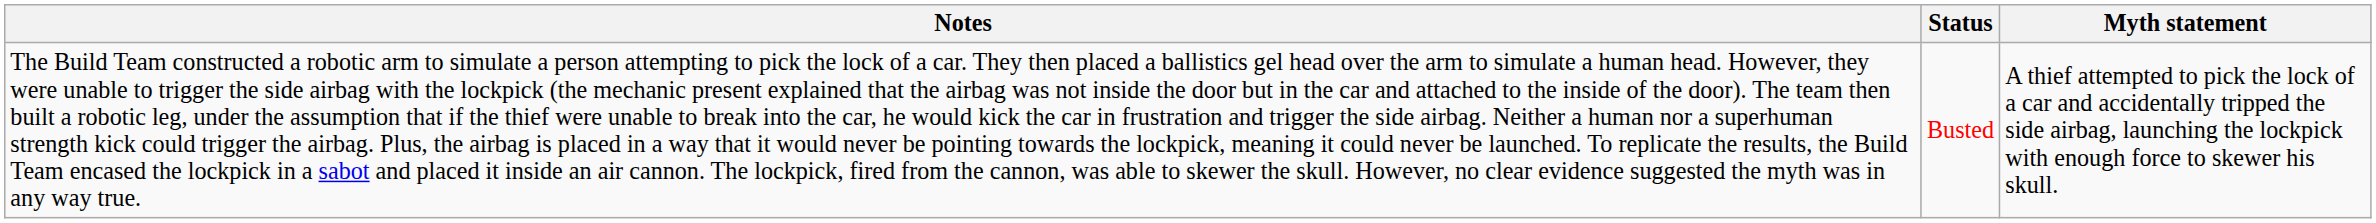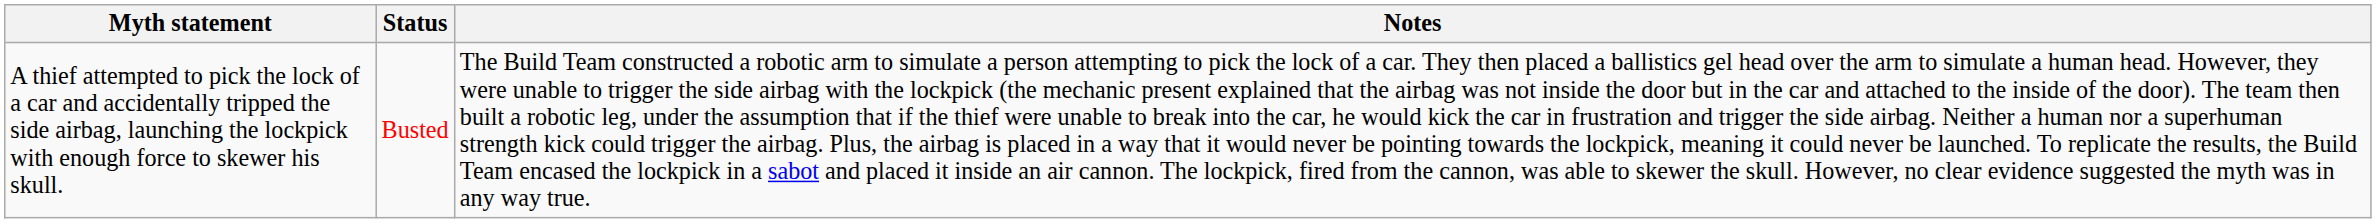columns swapped: (2185, 23) <-> (963, 23)
